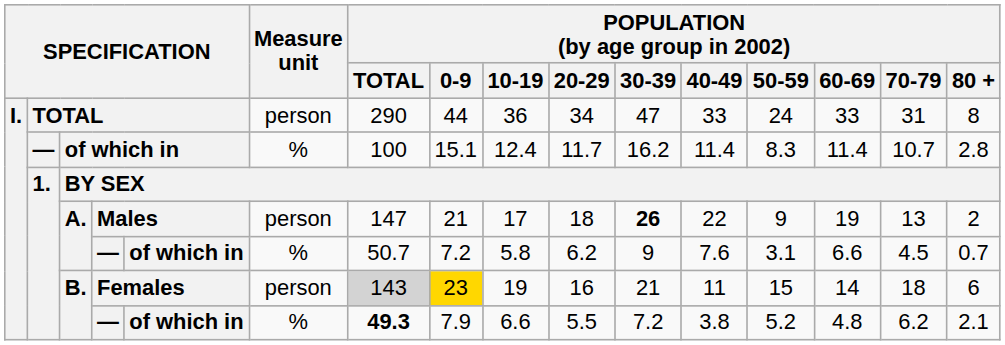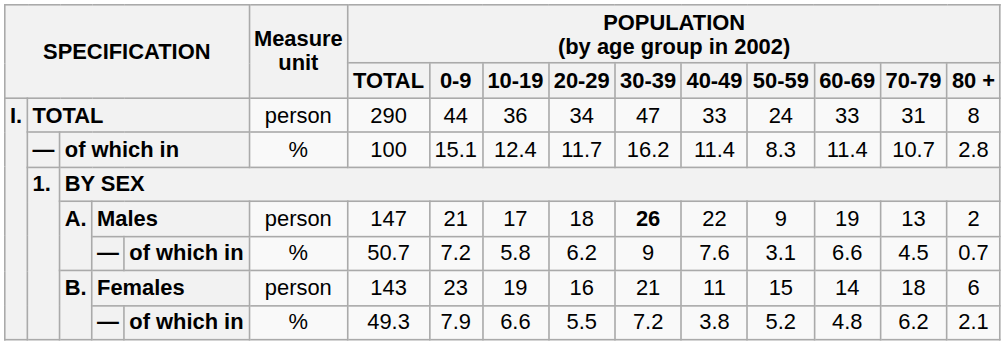(389, 287) lightgrey background -> (389, 287) no background
(456, 287) gold background -> (456, 287) no background
(389, 322) bold -> (389, 322) normal
